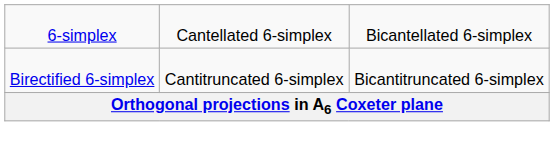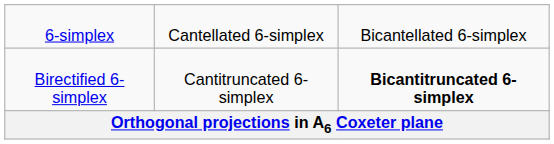(449, 79) normal -> (444, 88) bold
